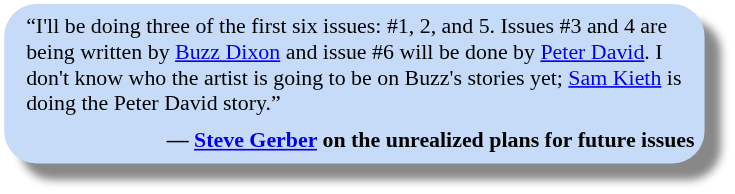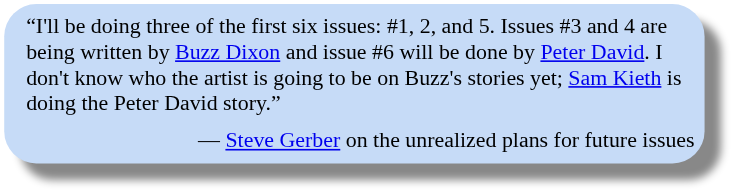(428, 140) bold -> (444, 140) normal
